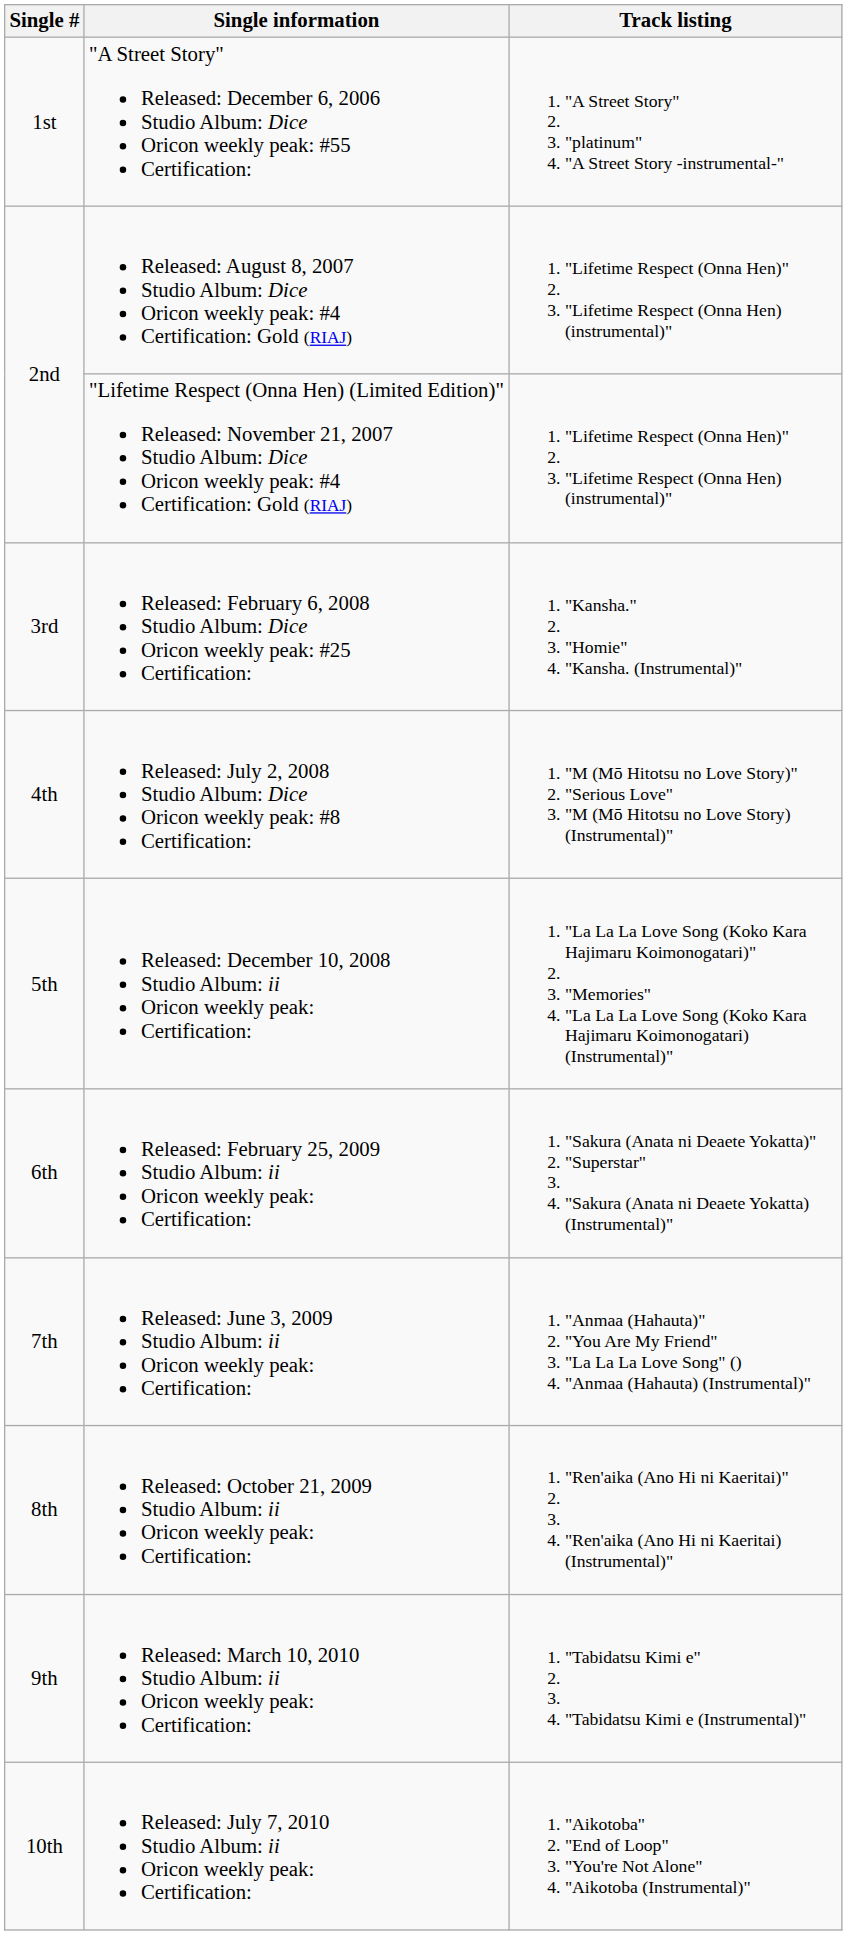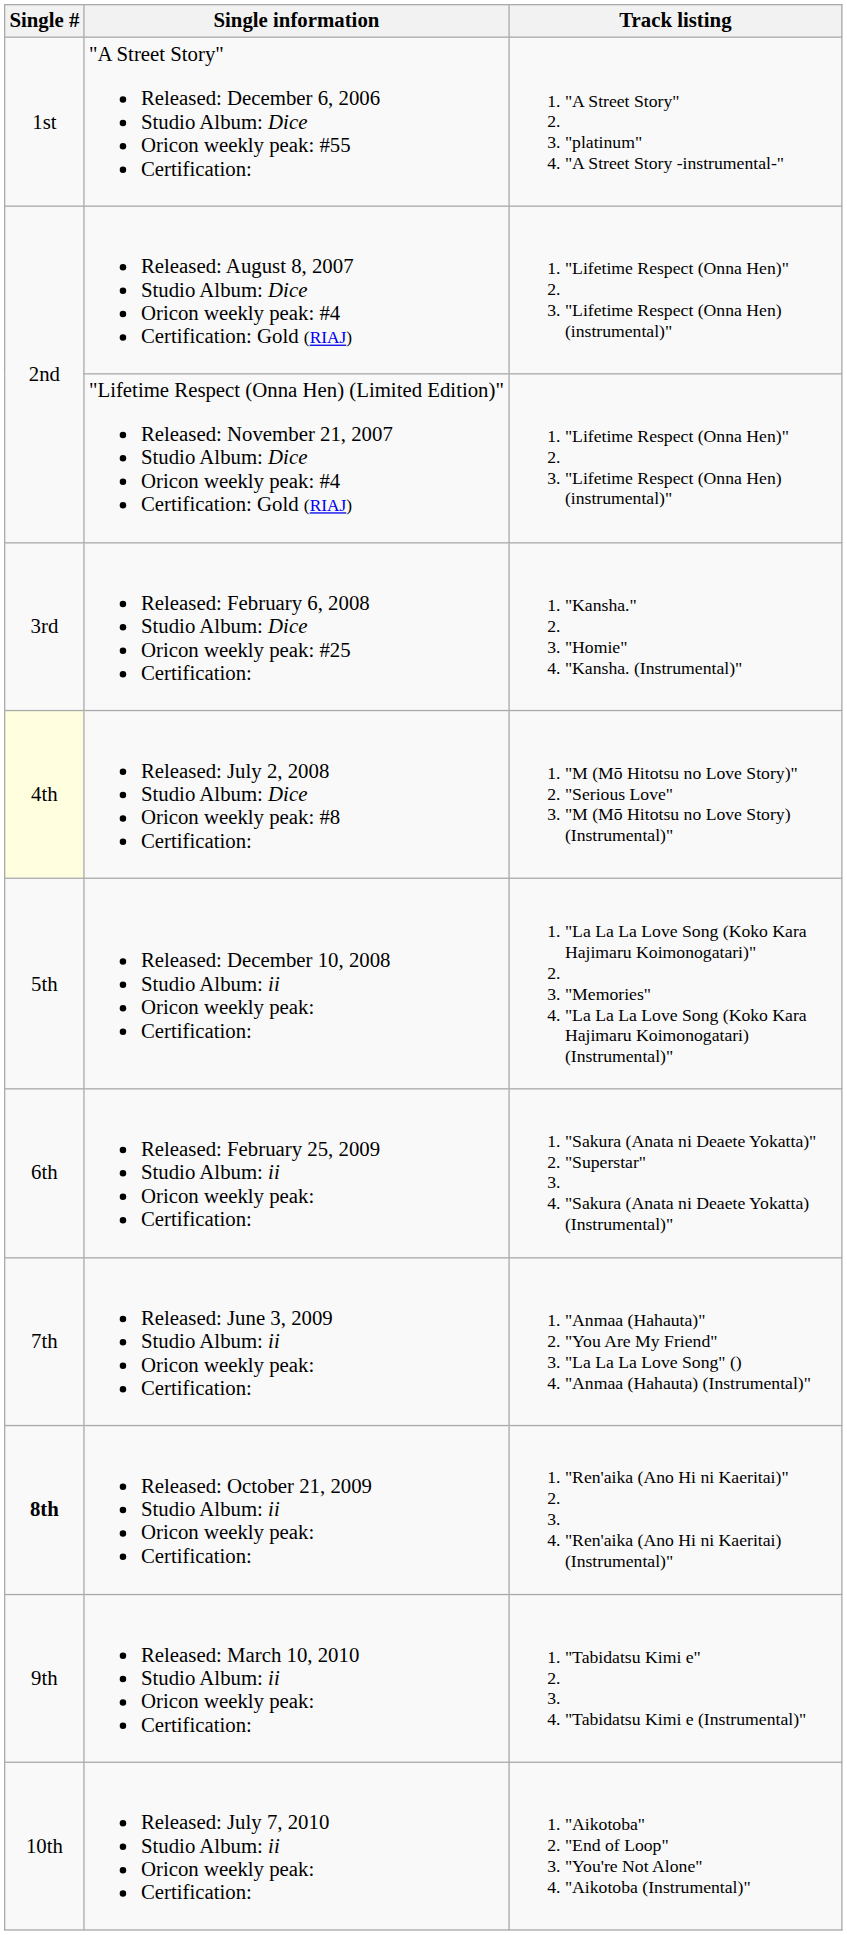(44, 794) no background -> (44, 794) lightyellow background
(44, 1509) normal -> (44, 1509) bold
